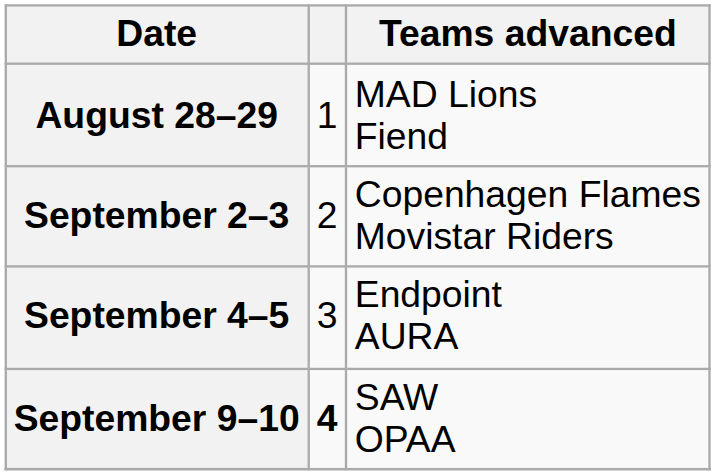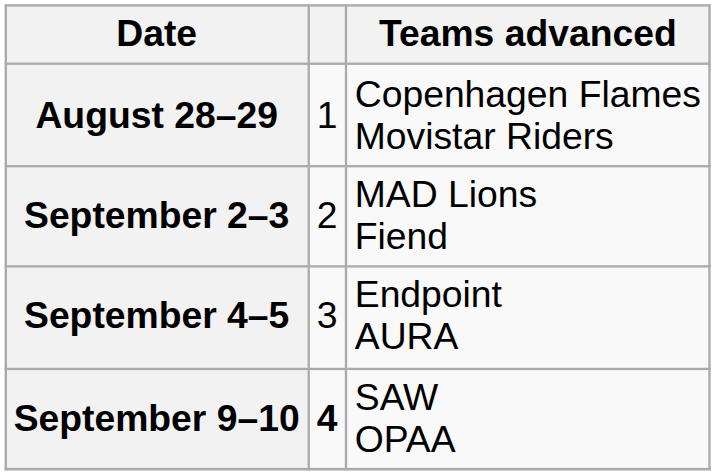(446, 114) MAD Lions Fiend -> (528, 114) Copenhagen Flames Movistar Riders
(528, 215) Copenhagen Flames Movistar Riders -> (446, 215) MAD Lions Fiend
